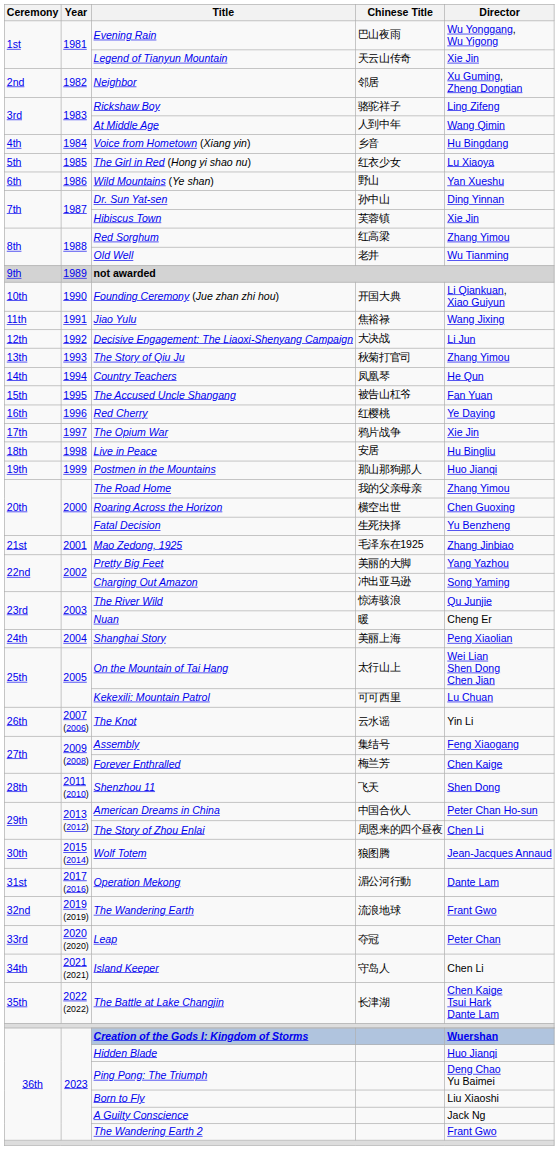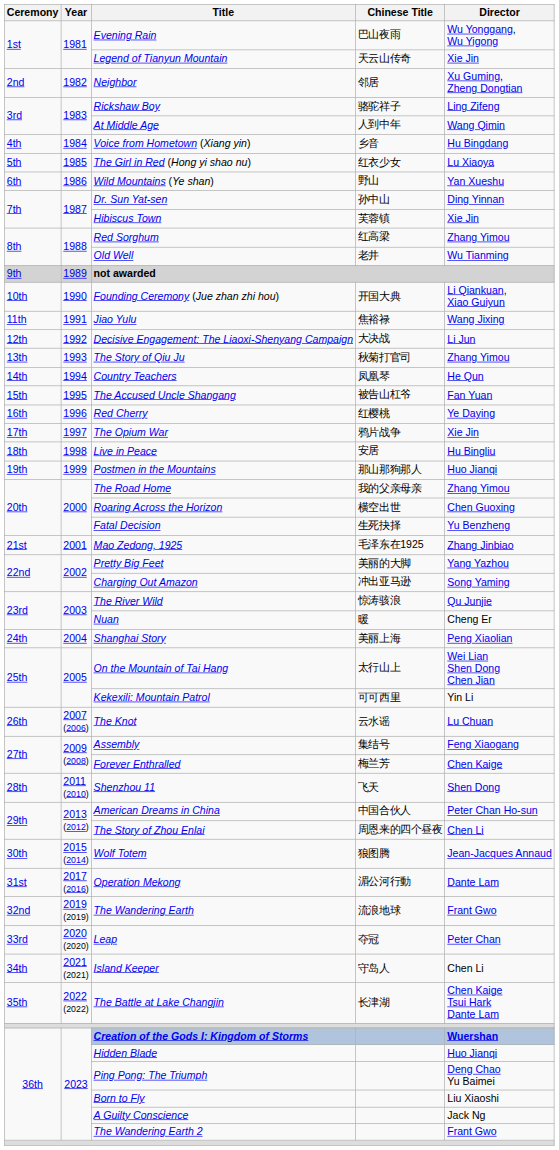(470, 698) Lu Chuan -> (460, 698) Yin Li
(460, 721) Yin Li -> (470, 721) Lu Chuan
